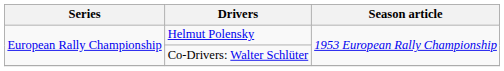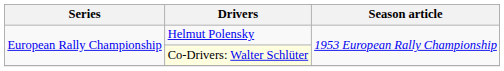(238, 55) no background -> (238, 55) lightyellow background
